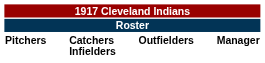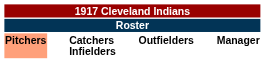(26, 40) no background -> (26, 40) lightsalmon background
